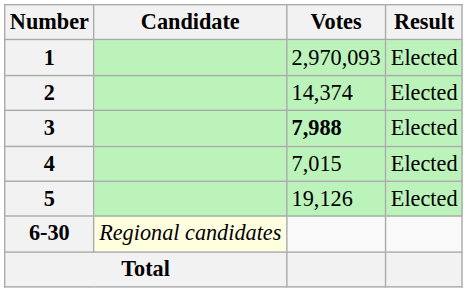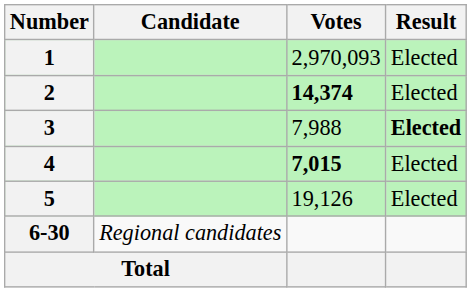(322, 92) normal -> (322, 92) bold
(317, 127) bold -> (317, 127) normal
(424, 127) normal -> (426, 127) bold
(317, 163) normal -> (317, 163) bold
(190, 233) lightyellow background -> (190, 233) no background
